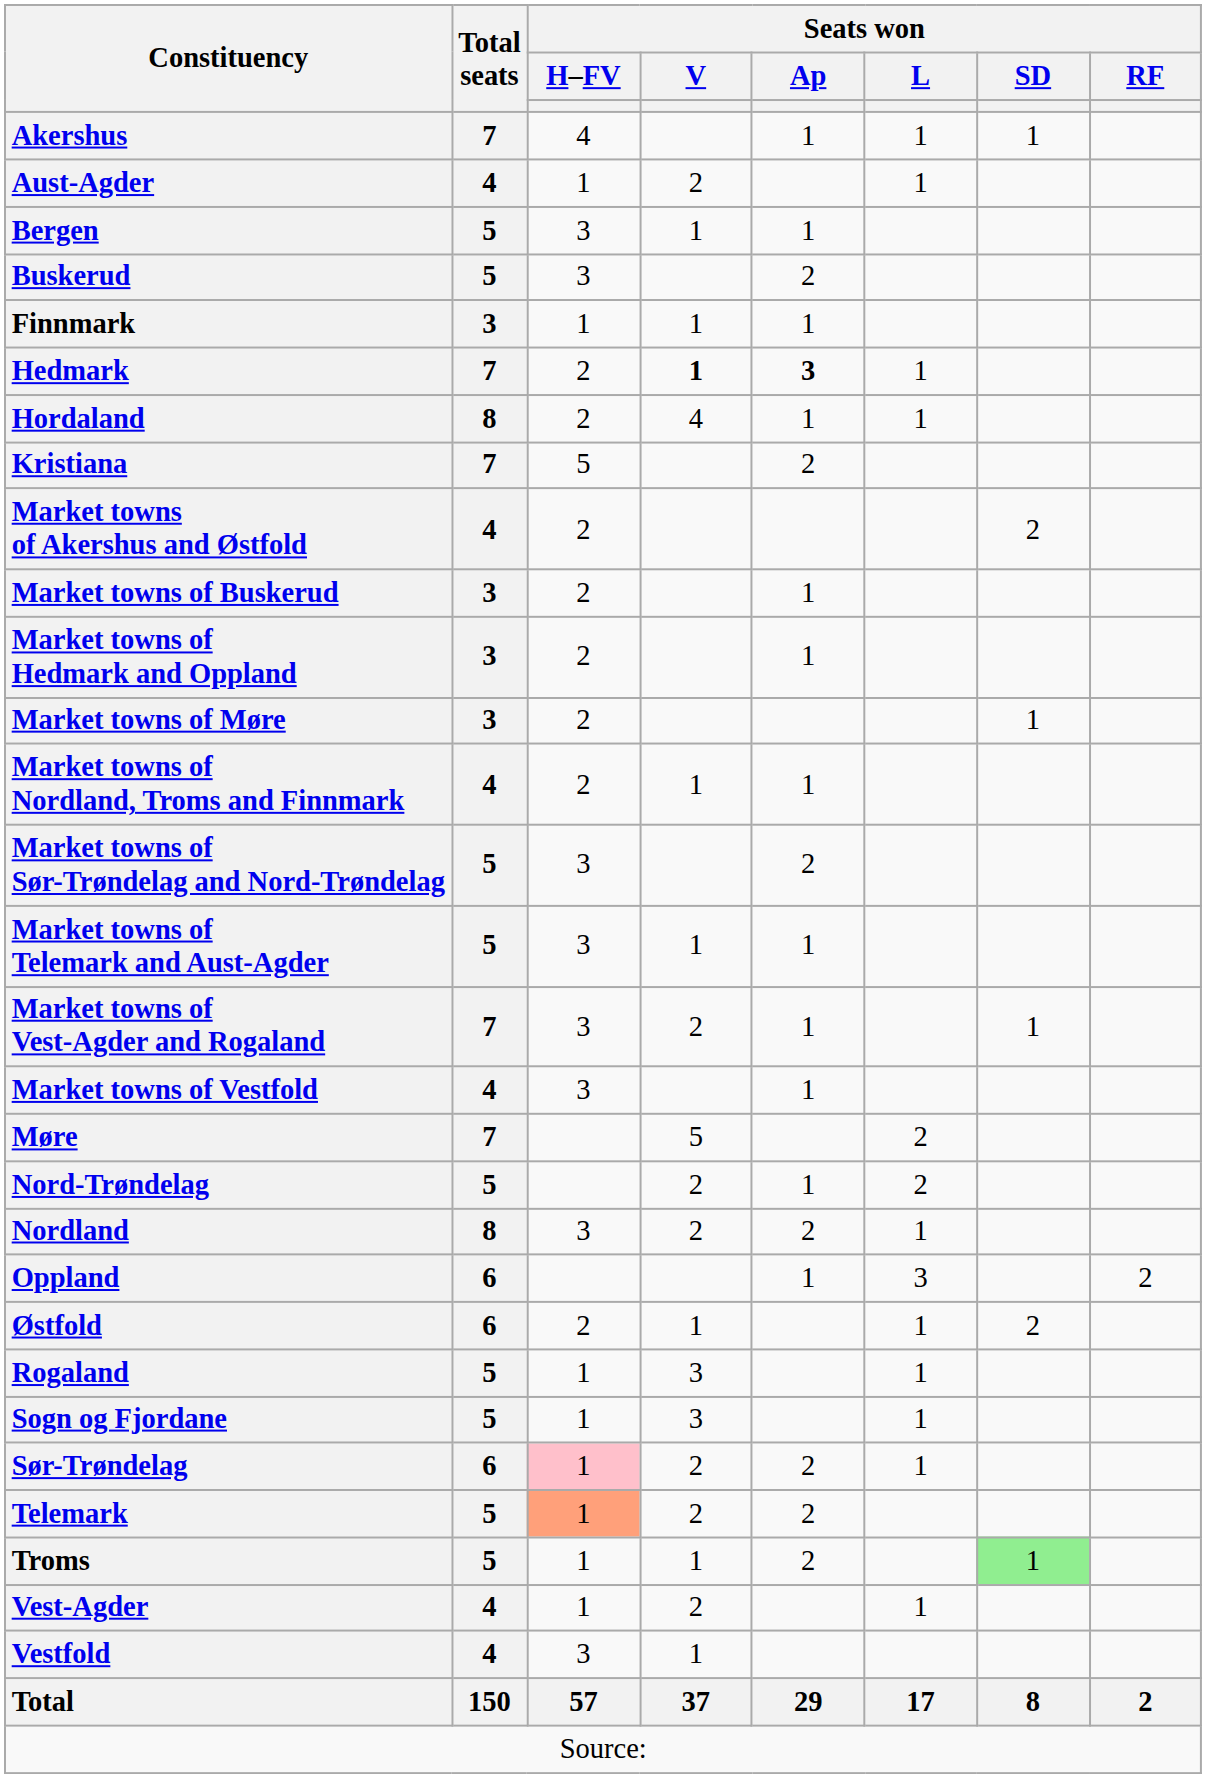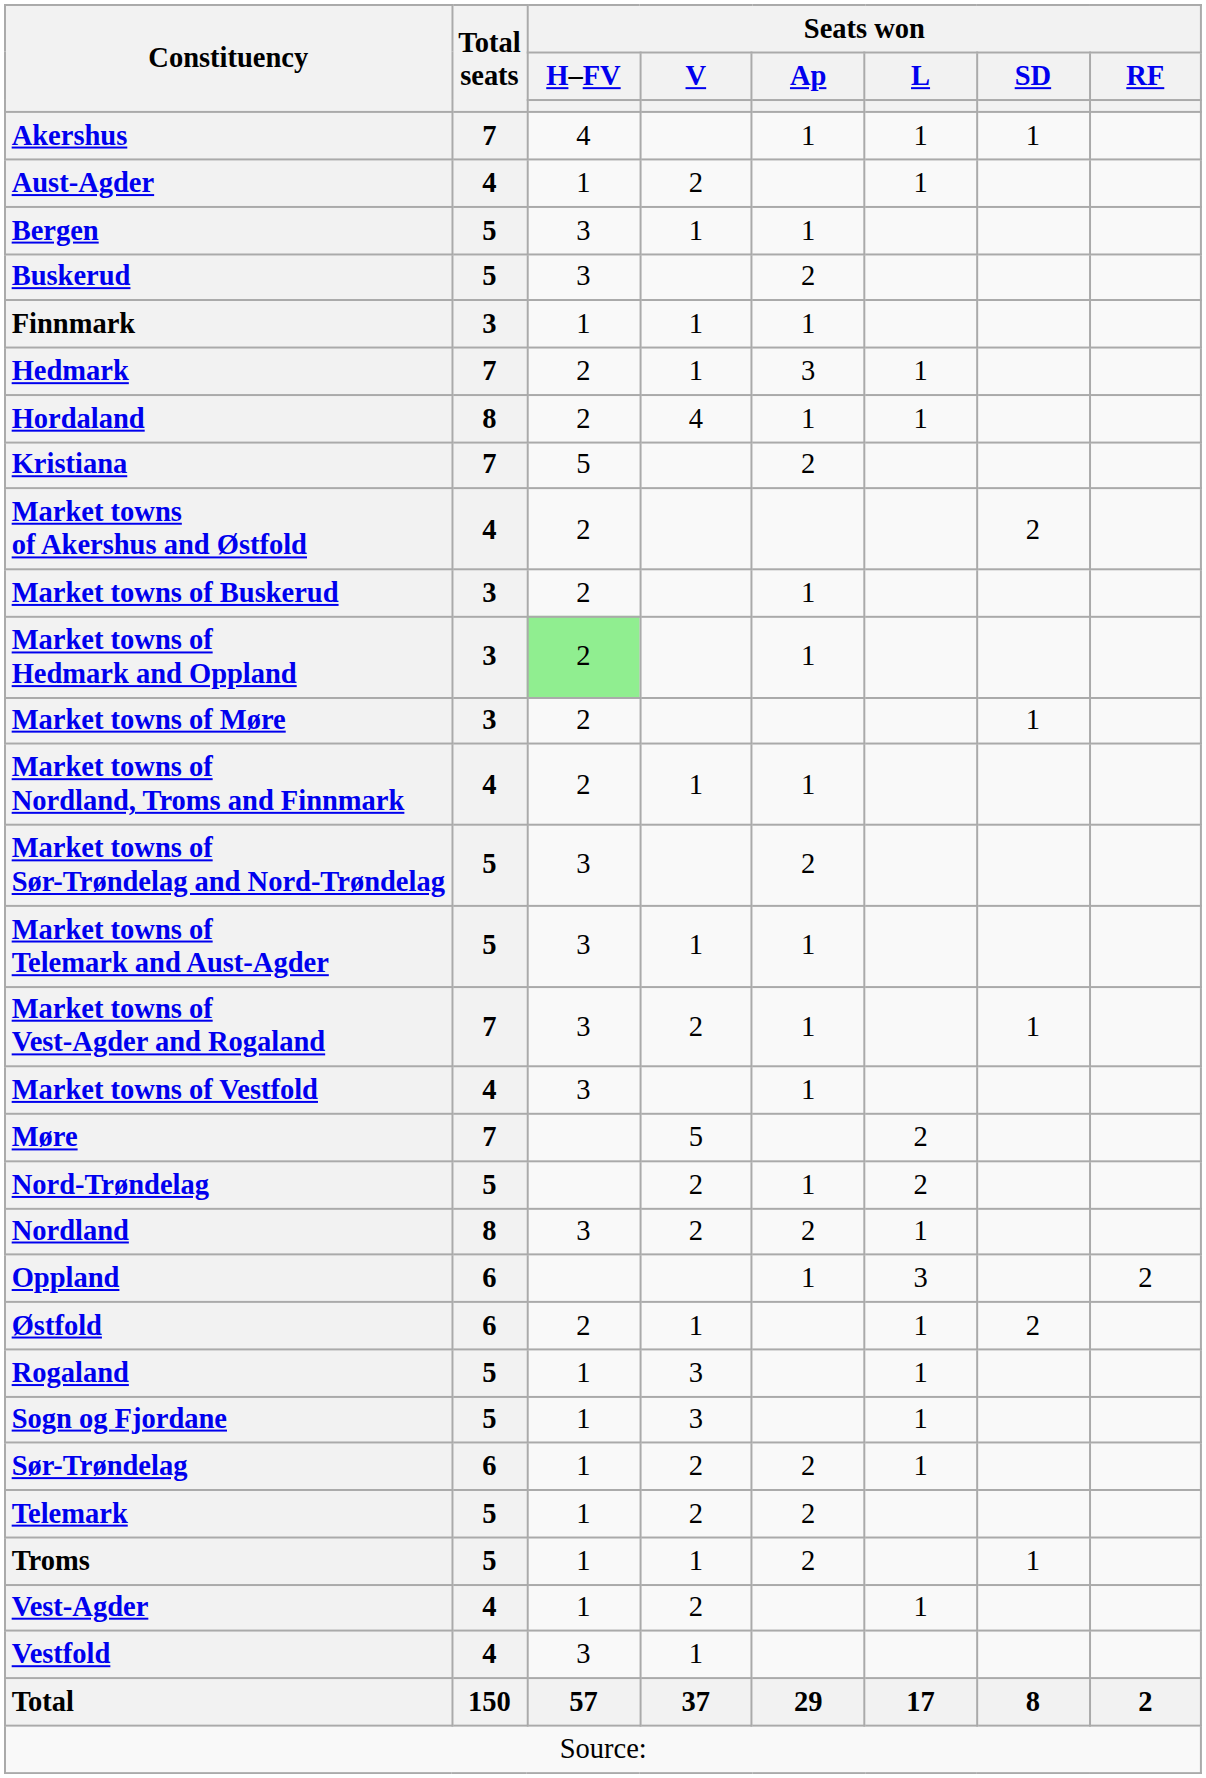(696, 370) bold -> (696, 370) normal
(808, 370) bold -> (808, 370) normal
(583, 656) no background -> (583, 656) lightgreen background
(583, 1466) pink background -> (583, 1466) no background
(583, 1513) lightsalmon background -> (583, 1513) no background
(1033, 1560) lightgreen background -> (1033, 1560) no background
